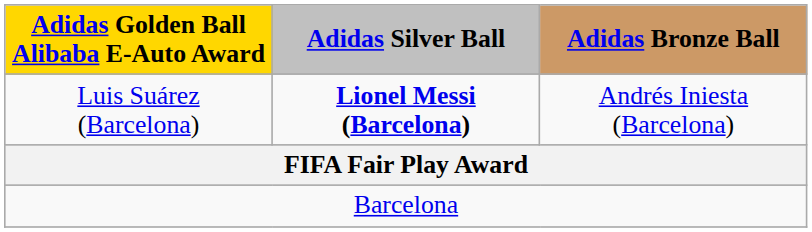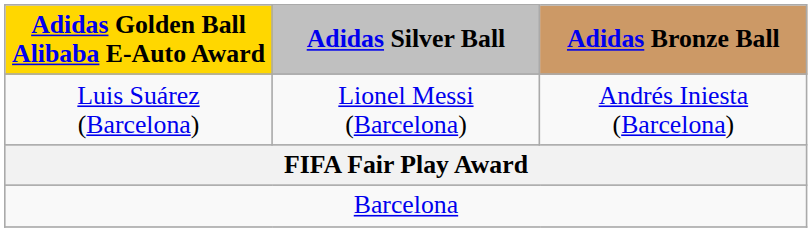(406, 109) bold -> (406, 109) normal
